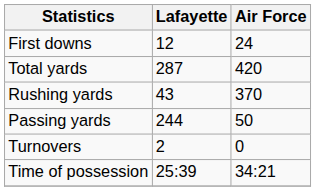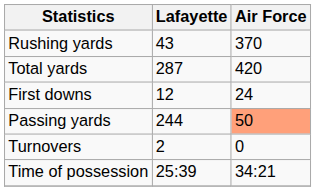rows swapped: (50, 43) <-> (60, 95)
(244, 120) no background -> (244, 120) lightsalmon background
